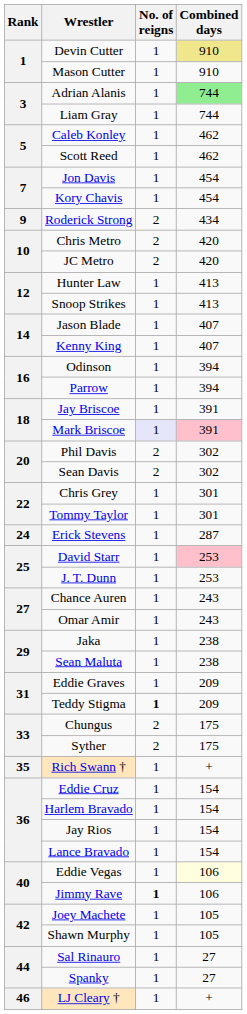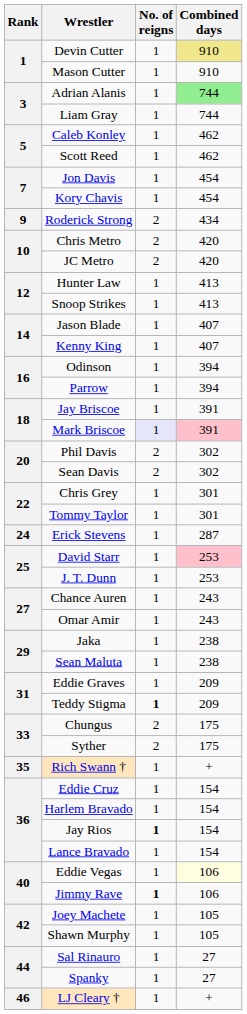(156, 830) normal -> (156, 830) bold
